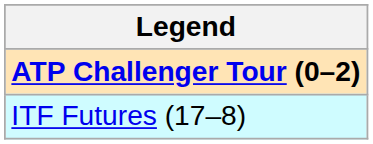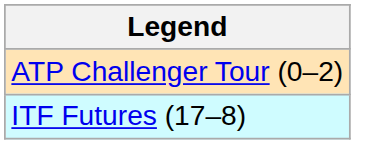(186, 71) bold -> (177, 71) normal
